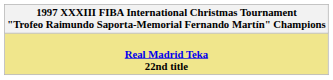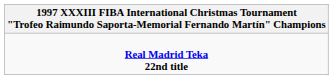(166, 60) khaki background -> (166, 60) no background
